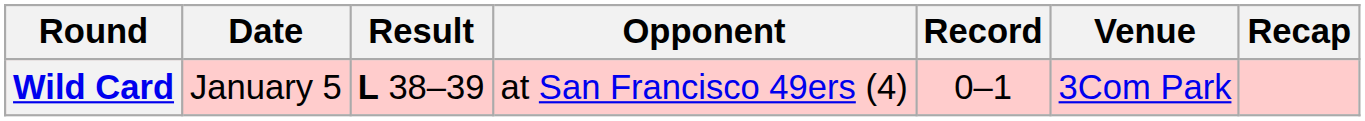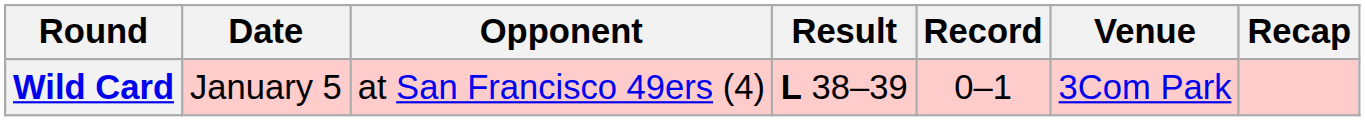columns swapped: (704, 31) <-> (421, 31)
